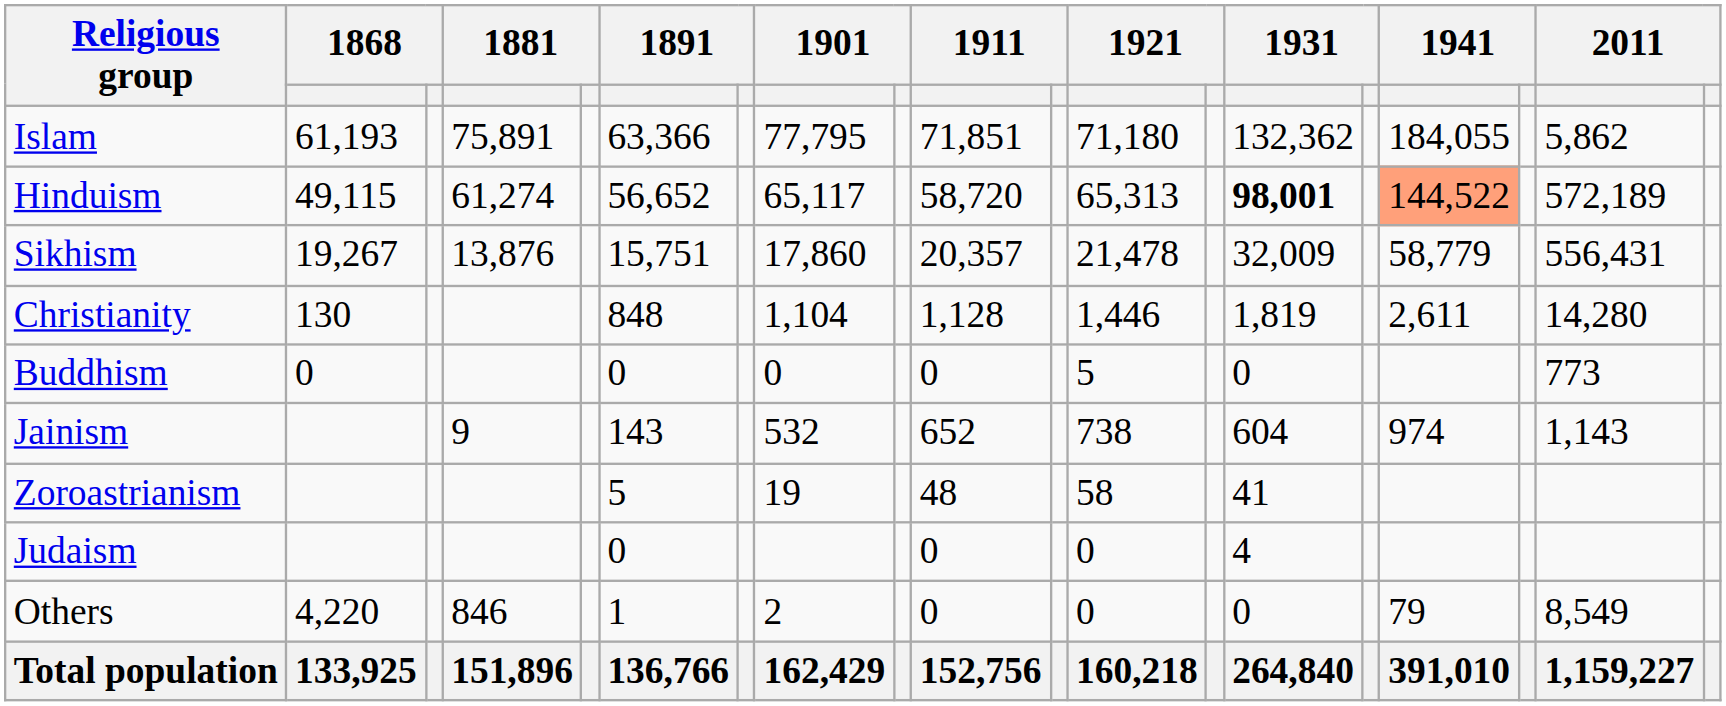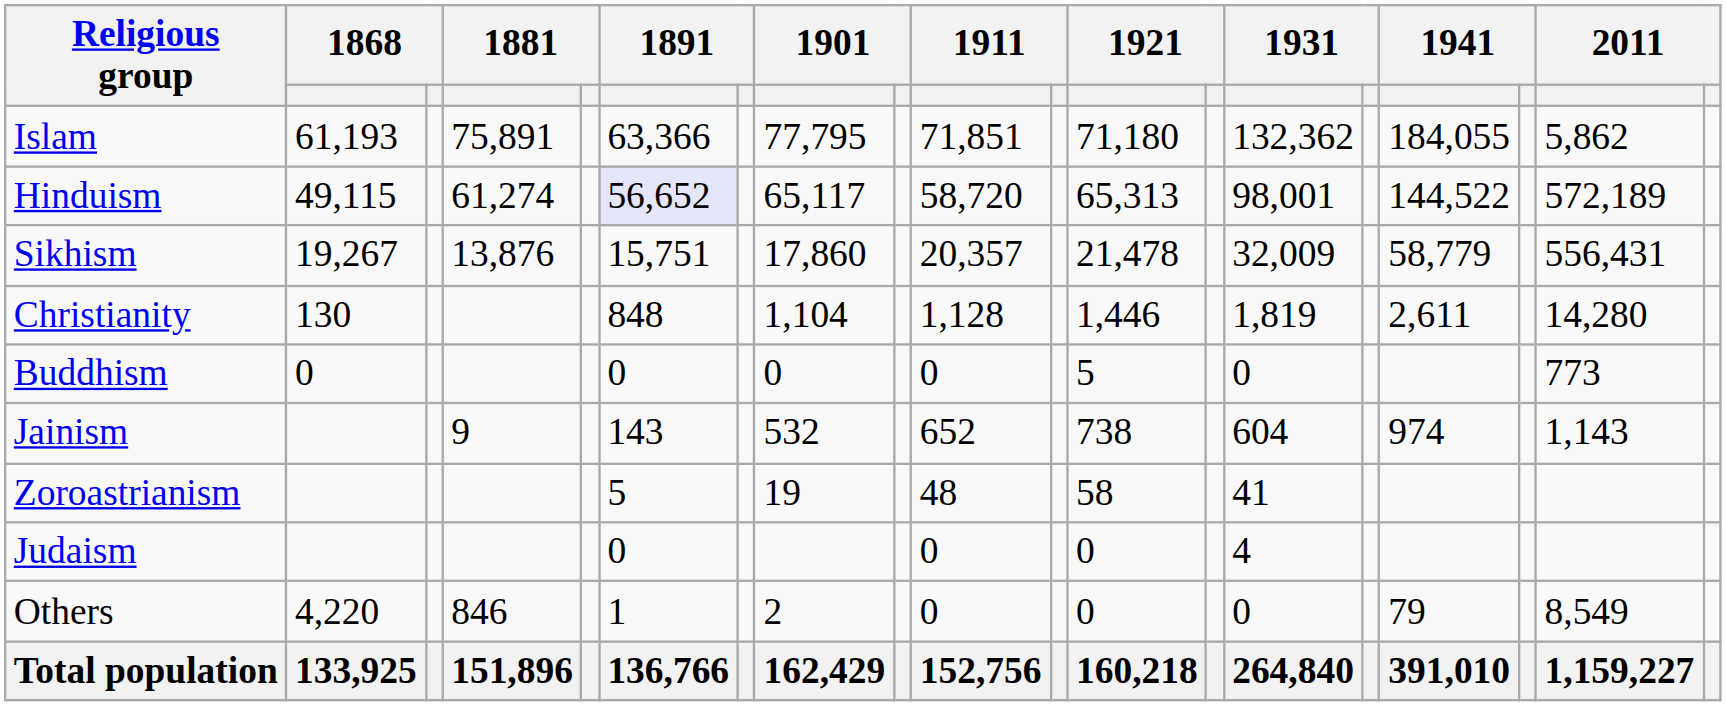(659, 195) no background -> (659, 195) lavender background
(1284, 195) bold -> (1284, 195) normal
(1449, 195) lightsalmon background -> (1449, 195) no background
